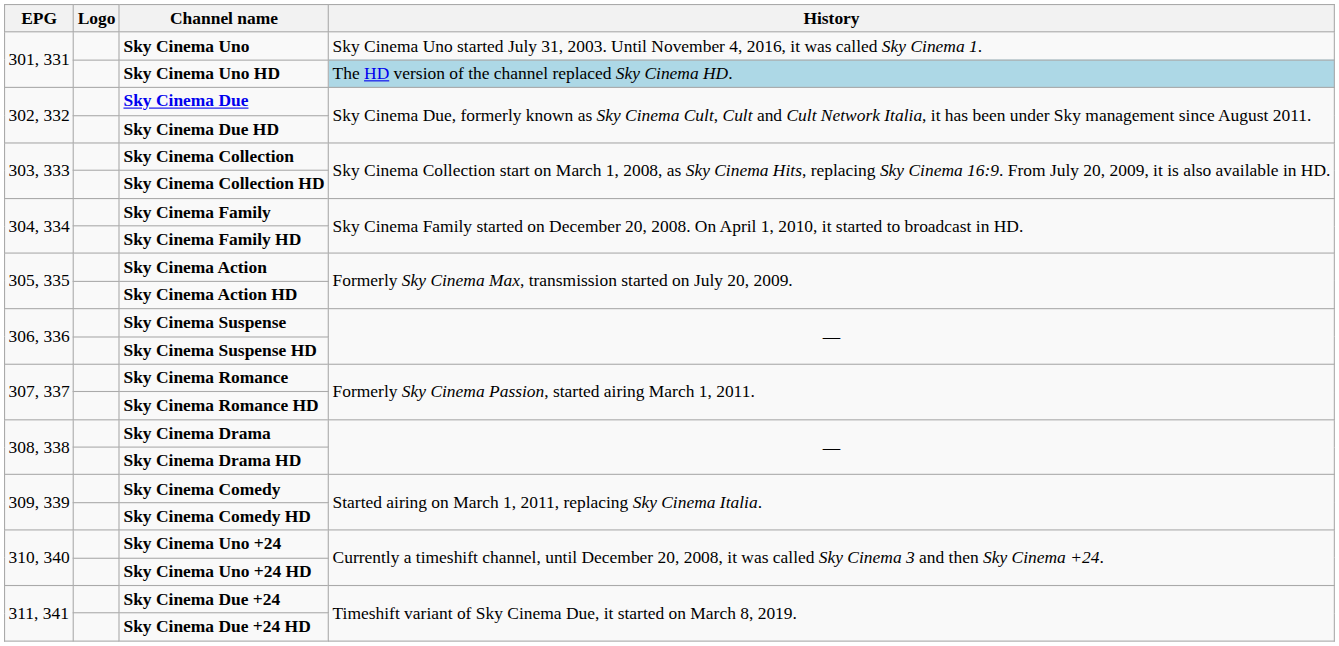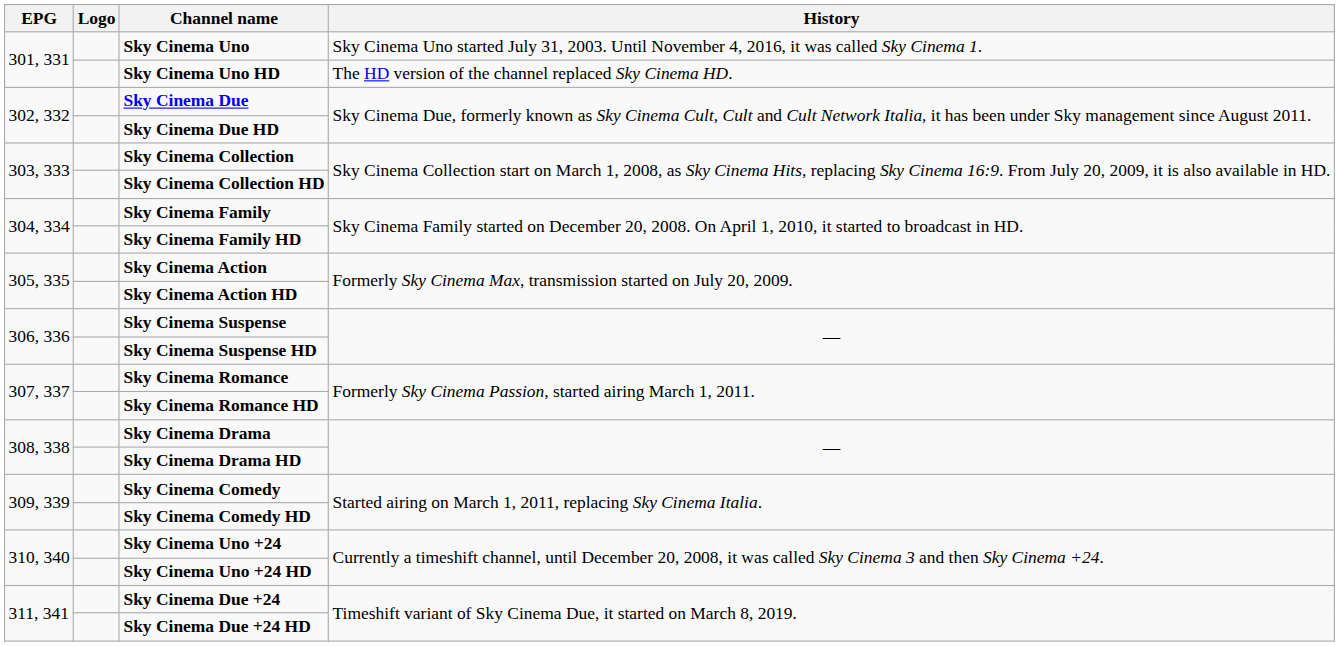(533, 73) lightblue background -> (533, 73) no background
